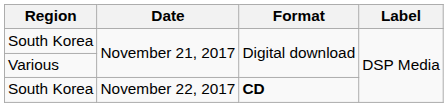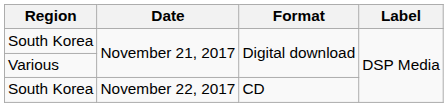(254, 89) bold -> (254, 89) normal
